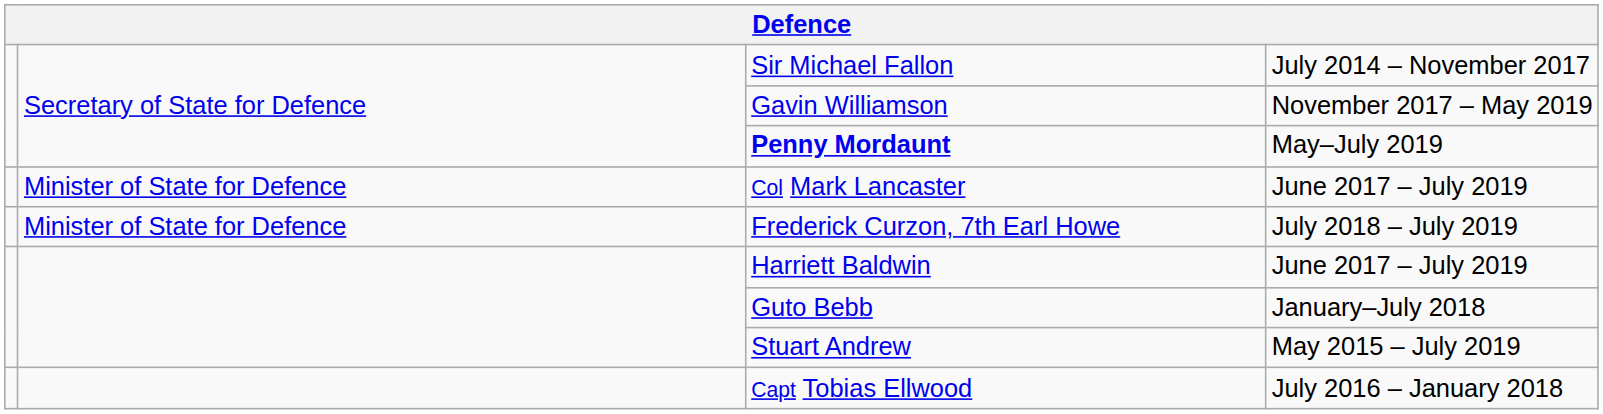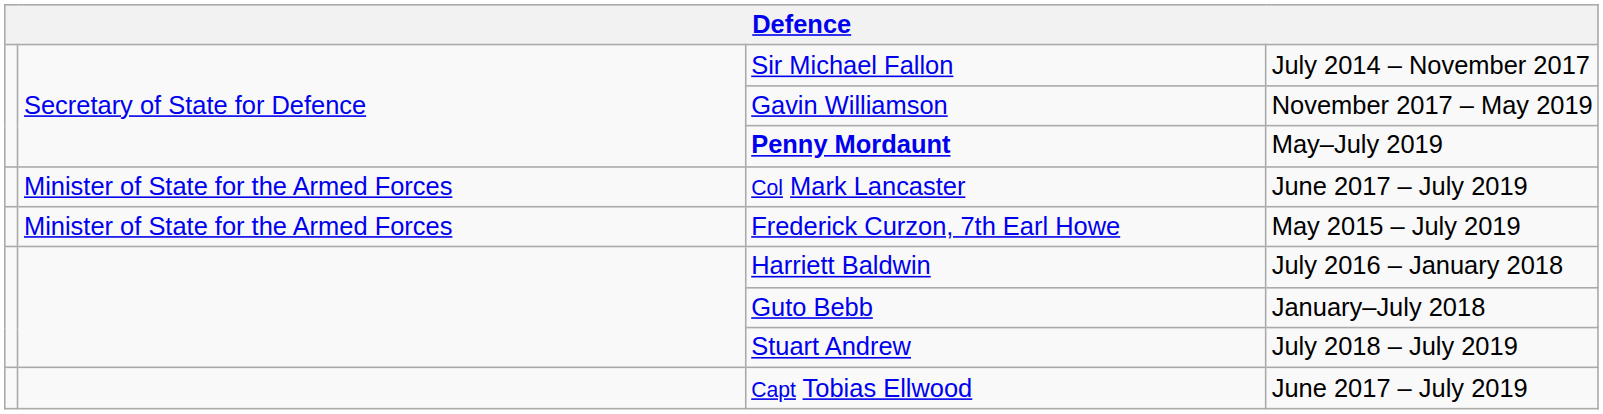(185, 186) Minister of State for Defence -> (238, 186) Minister of State for the Armed Forces
(185, 226) Minister of State for Defence -> (238, 226) Minister of State for the Armed Forces
(1395, 226) July 2018 – July 2019 -> (1396, 226) May 2015 – July 2019
(1400, 266) June 2017 – July 2019 -> (1417, 266) July 2016 – January 2018
(1396, 347) May 2015 – July 2019 -> (1395, 347) July 2018 – July 2019
(1417, 387) July 2016 – January 2018 -> (1400, 387) June 2017 – July 2019
